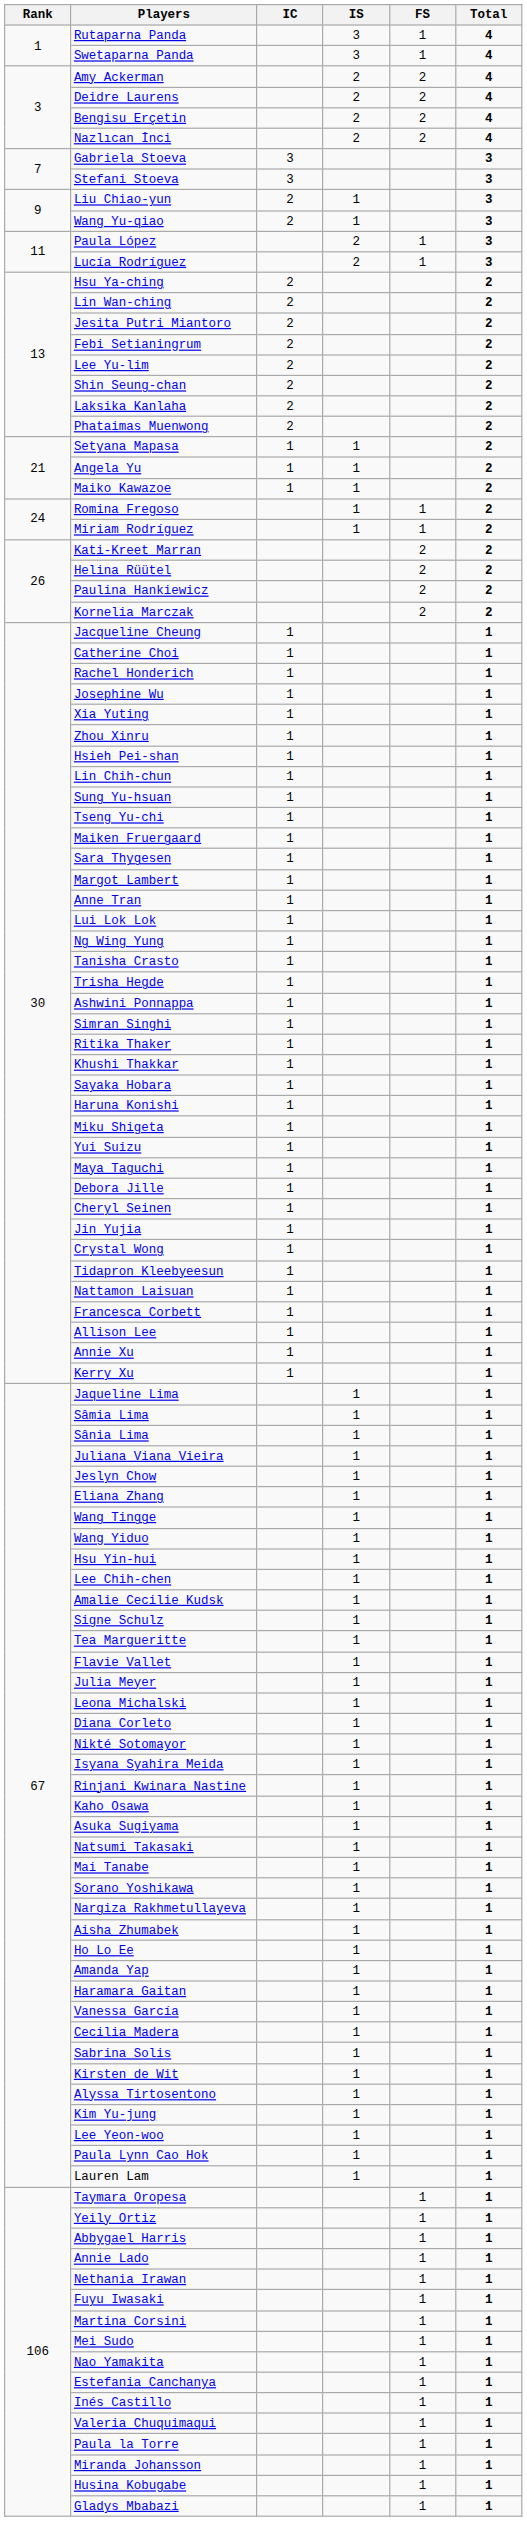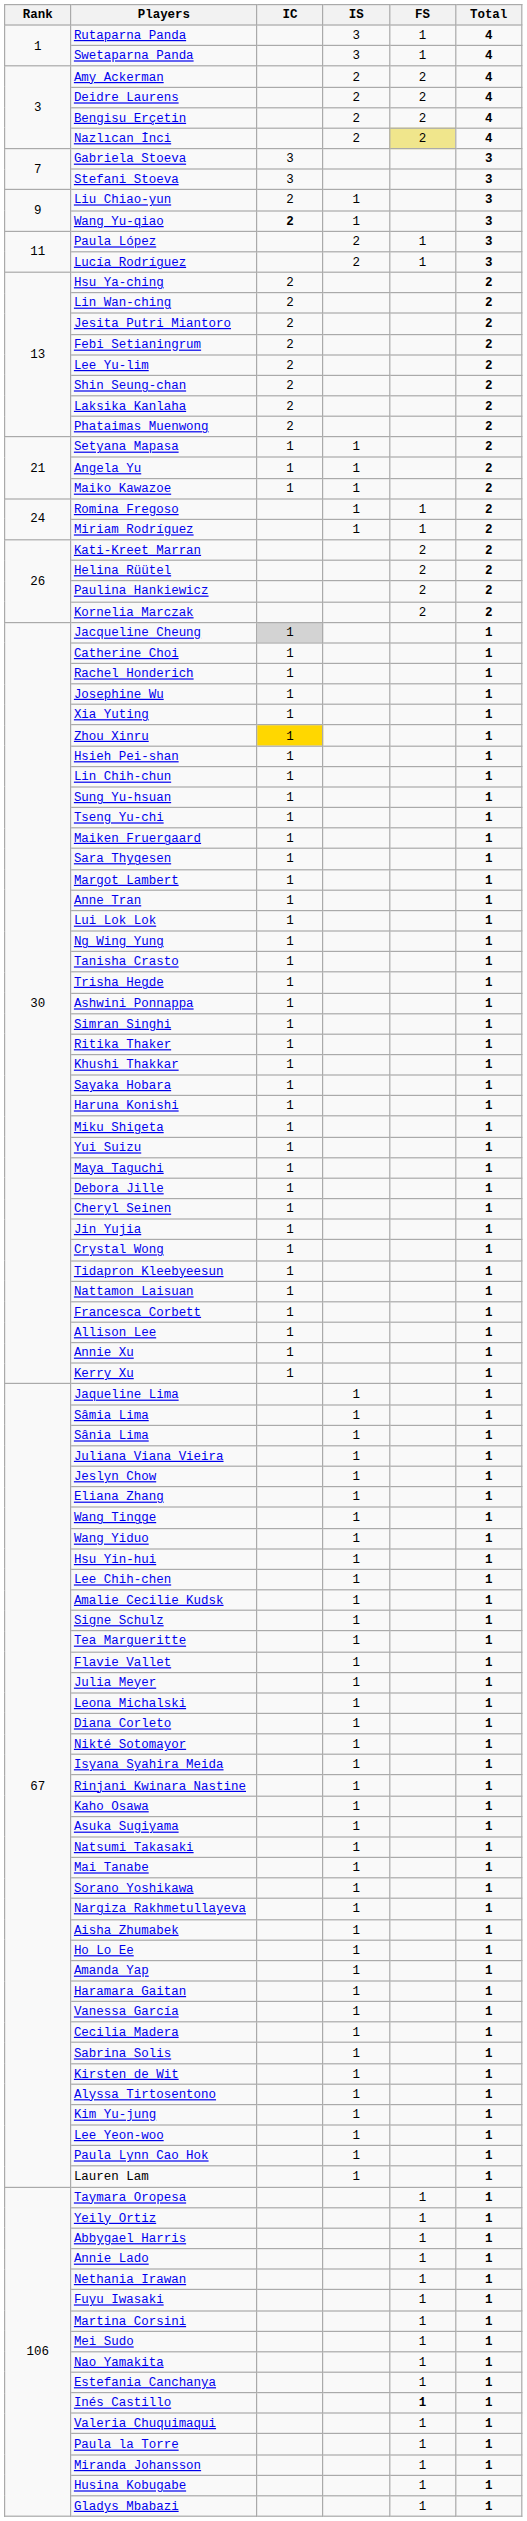(422, 139) no background -> (422, 139) khaki background
(290, 221) normal -> (290, 221) bold
(290, 633) no background -> (290, 633) lightgrey background
(290, 736) no background -> (290, 736) gold background
(422, 2403) normal -> (422, 2403) bold
